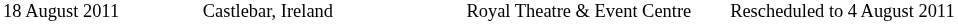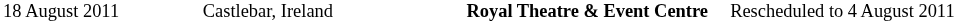(579, 11) normal -> (587, 11) bold
